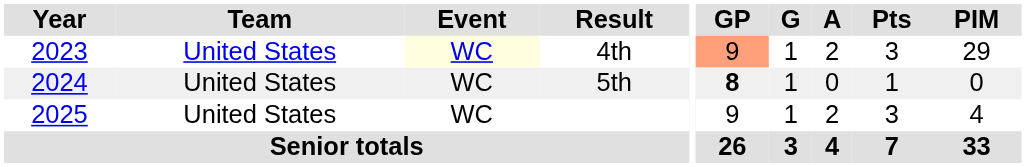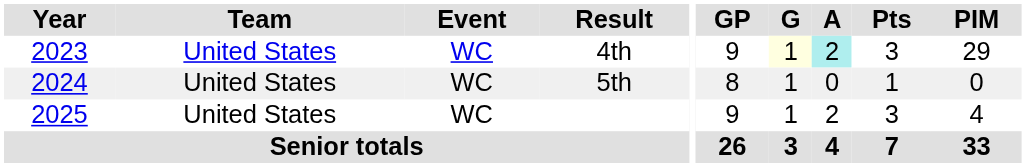(472, 51) lightyellow background -> (472, 51) no background
(732, 51) lightsalmon background -> (732, 51) no background
(791, 51) no background -> (791, 51) lightyellow background
(832, 51) no background -> (832, 51) paleturquoise background
(732, 83) bold -> (732, 83) normal
